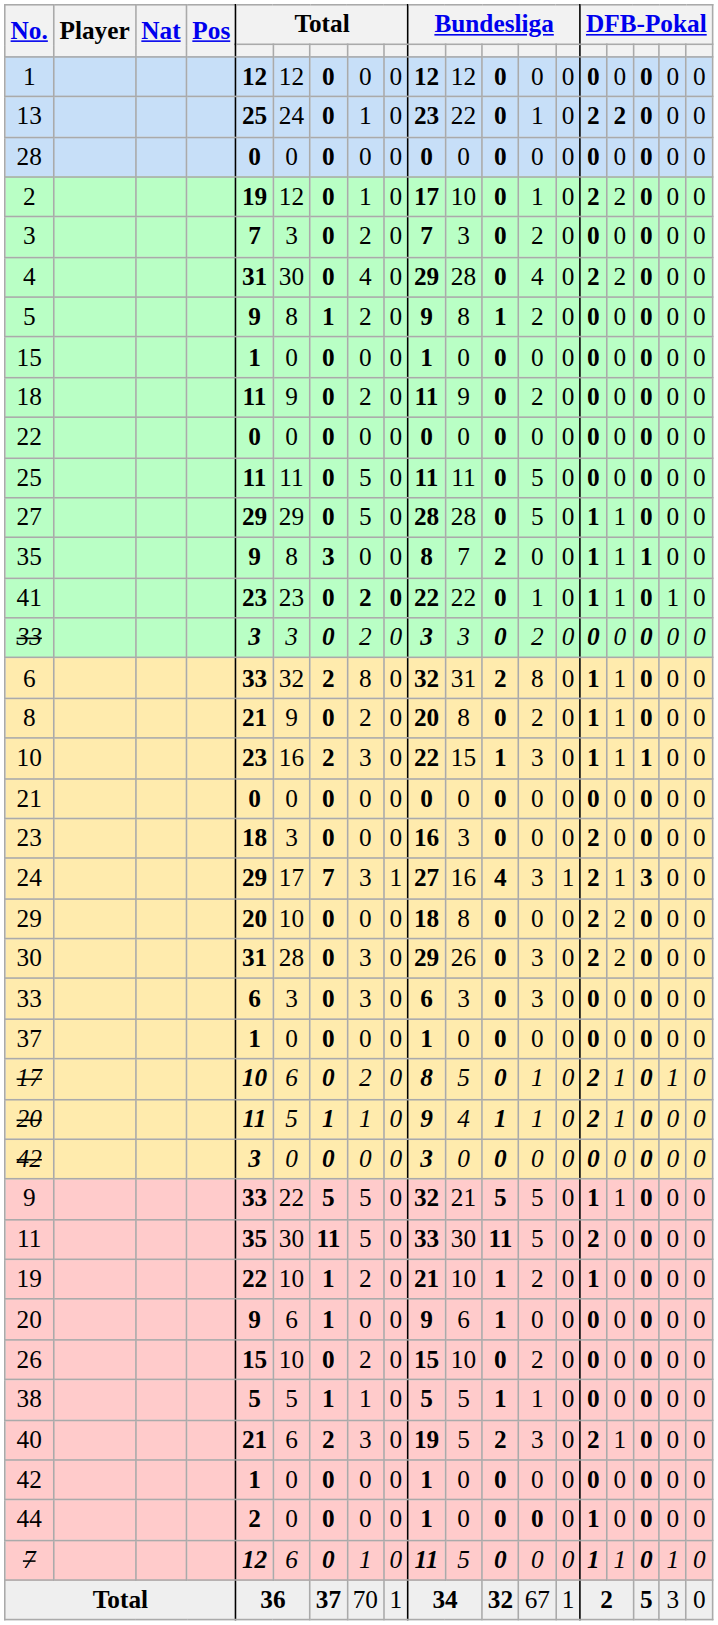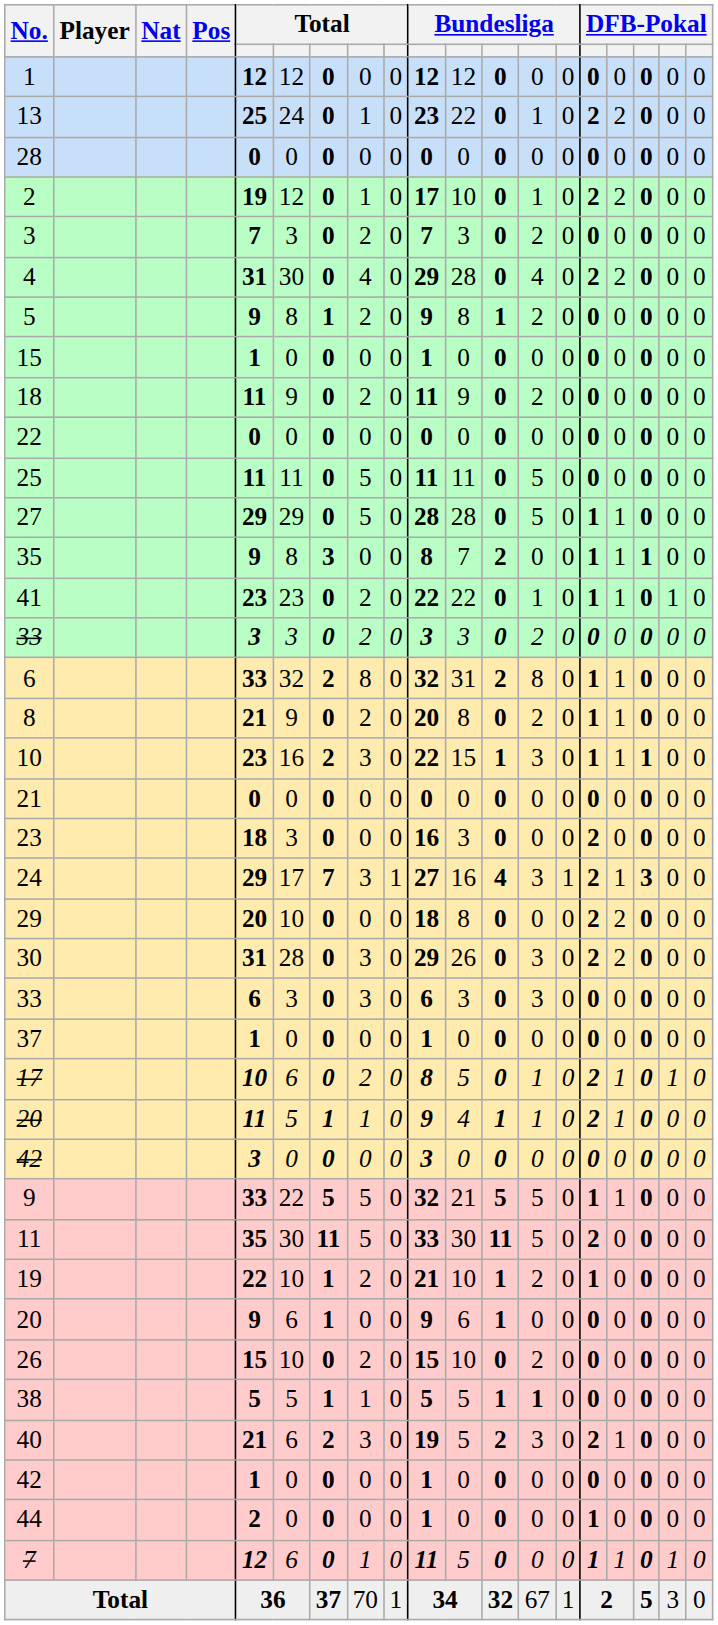(620, 116) bold -> (620, 116) normal
(365, 597) bold -> (365, 597) normal
(396, 597) bold -> (396, 597) normal
(537, 1399) normal -> (537, 1399) bold
(537, 1519) bold -> (537, 1519) normal
